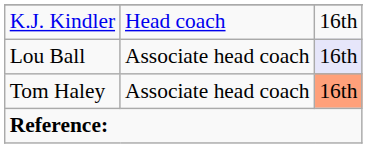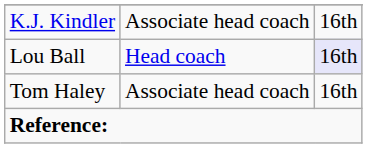(175, 21) Head coach -> (217, 21) Associate head coach
(217, 56) Associate head coach -> (175, 56) Head coach
(338, 90) lightsalmon background -> (338, 90) no background
